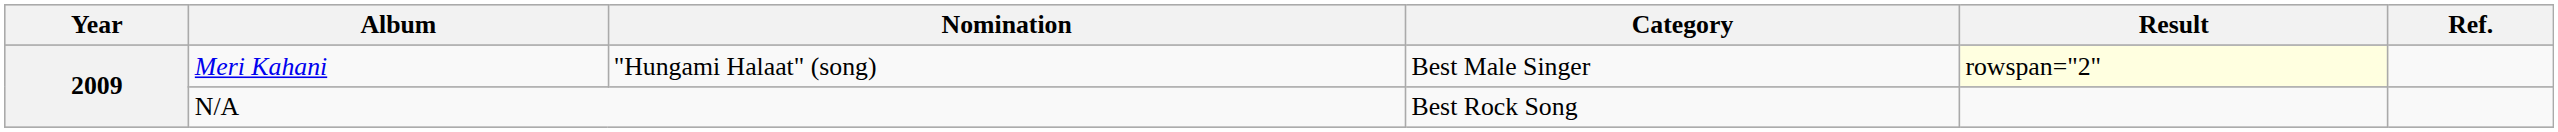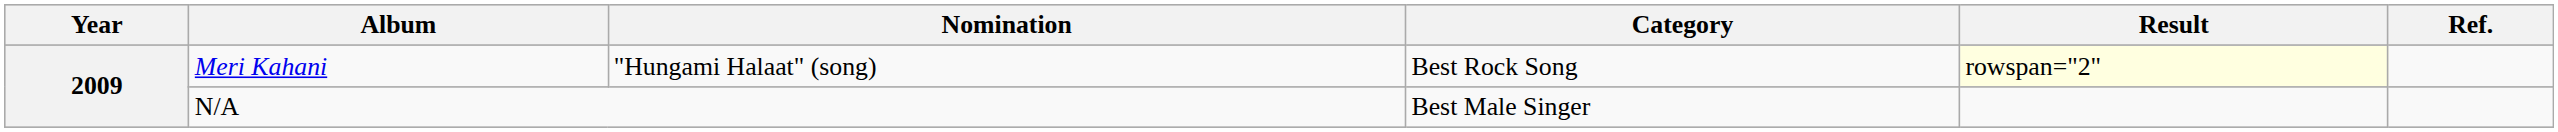(1501, 65) Best Male Singer -> (1495, 65) Best Rock Song
(1495, 106) Best Rock Song -> (1501, 106) Best Male Singer
